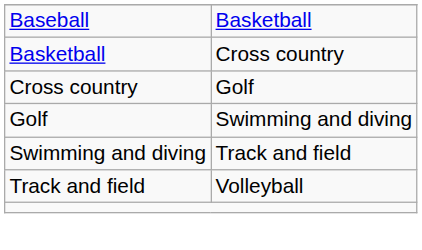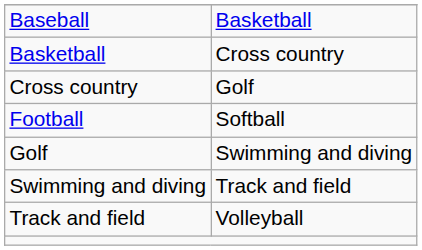+ row: (46, 119)
